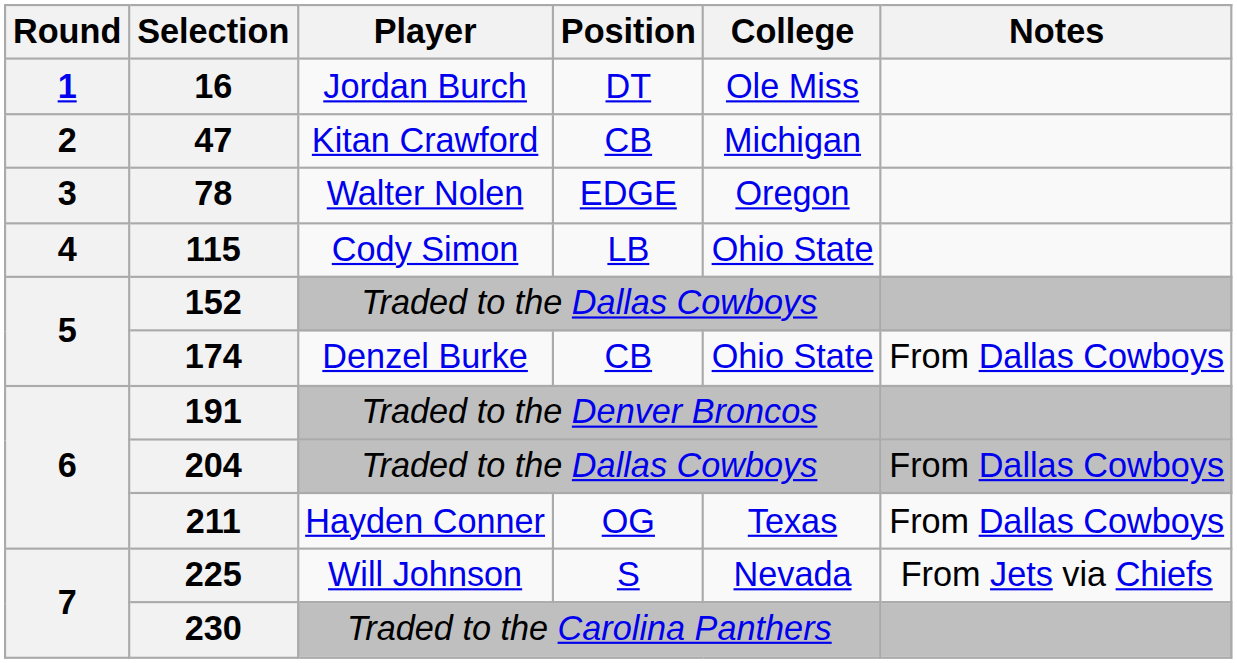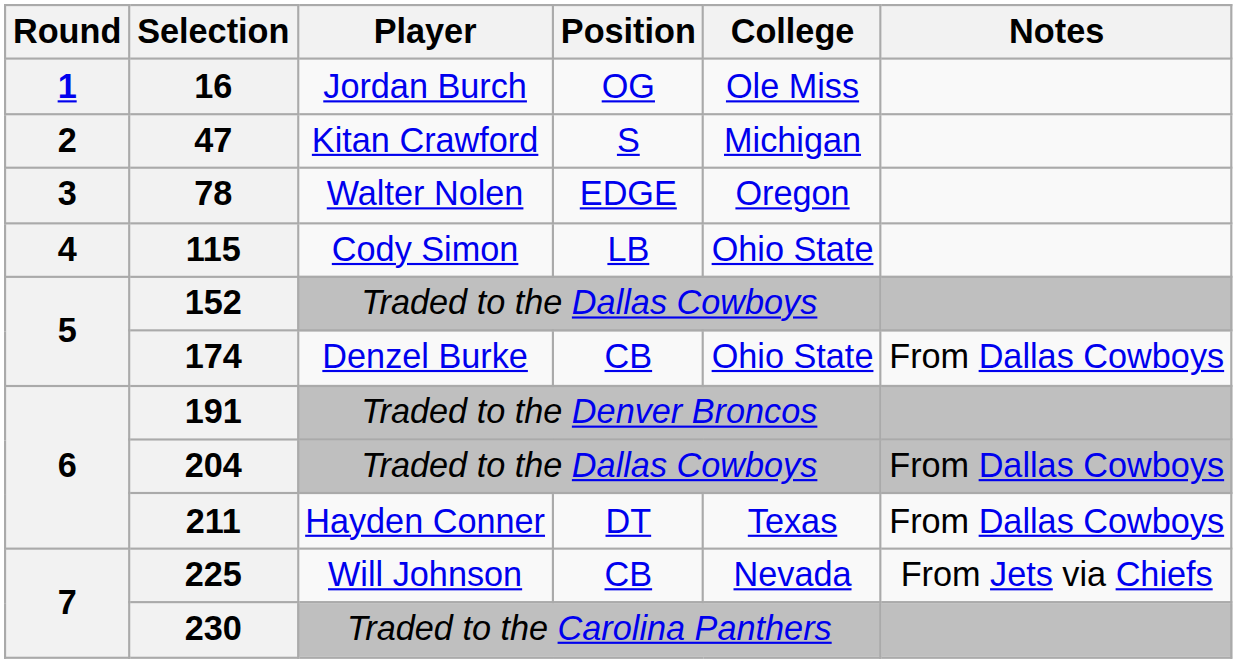(628, 85) DT -> (628, 85) OG
(628, 140) CB -> (628, 140) S
(628, 520) OG -> (628, 520) DT
(628, 574) S -> (628, 574) CB
